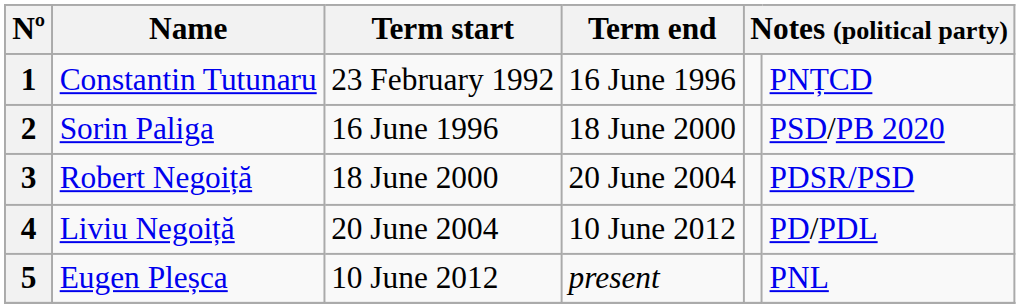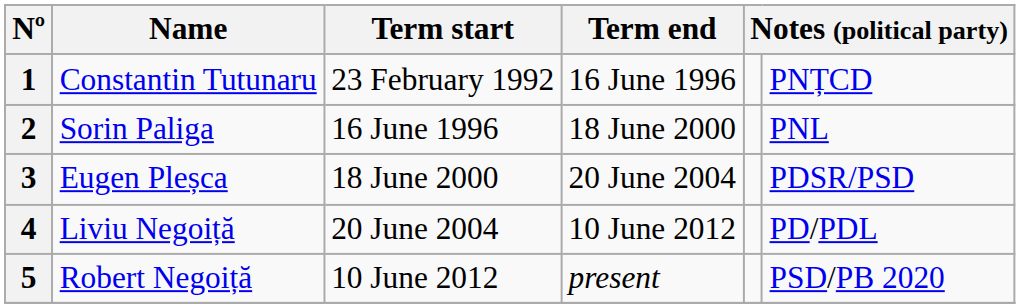(857, 128) PSD/PB 2020 -> (799, 128) PNL
(156, 178) Robert Negoiță -> (144, 178) Eugen Pleșca
(144, 278) Eugen Pleșca -> (156, 278) Robert Negoiță
(799, 278) PNL -> (857, 278) PSD/PB 2020
